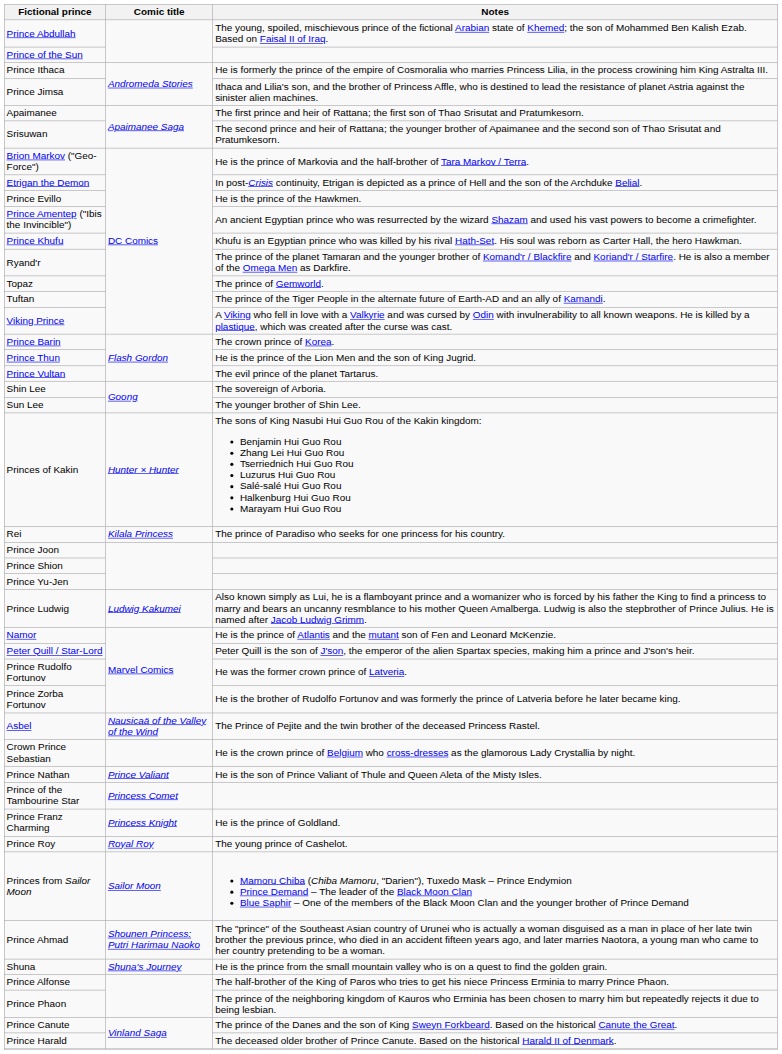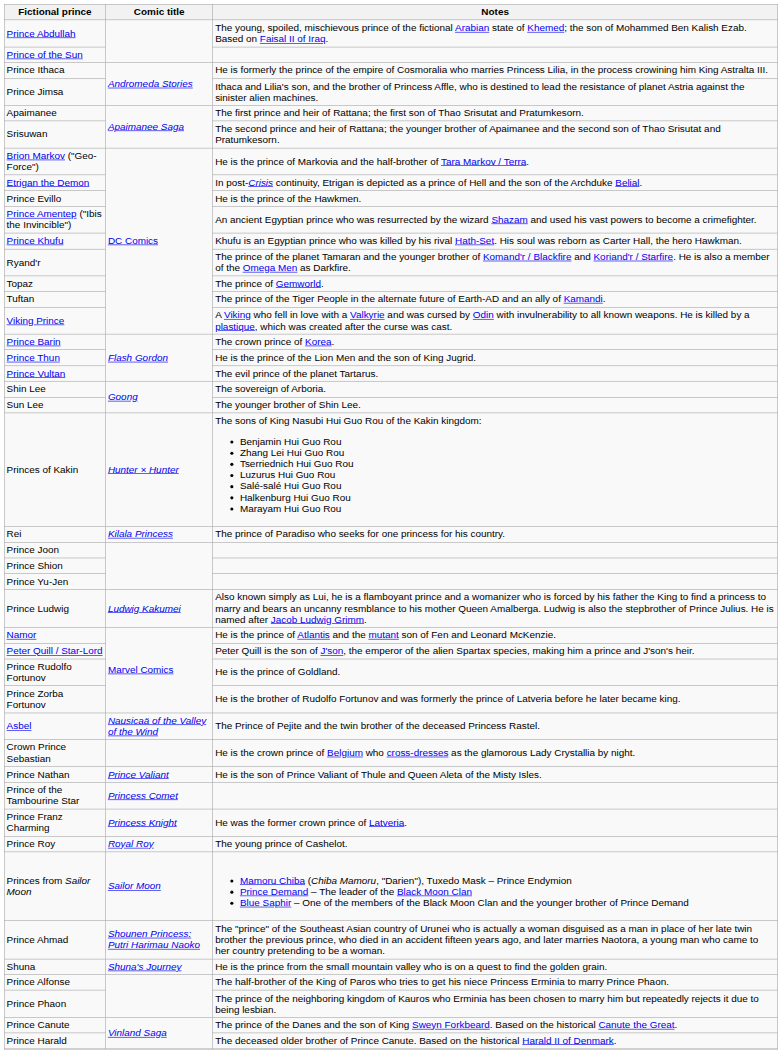(311, 672) He was the former crown prince of Latveria. -> (278, 672) He is the prince of Goldland.
(278, 822) He is the prince of Goldland. -> (311, 822) He was the former crown prince of Latveria.
